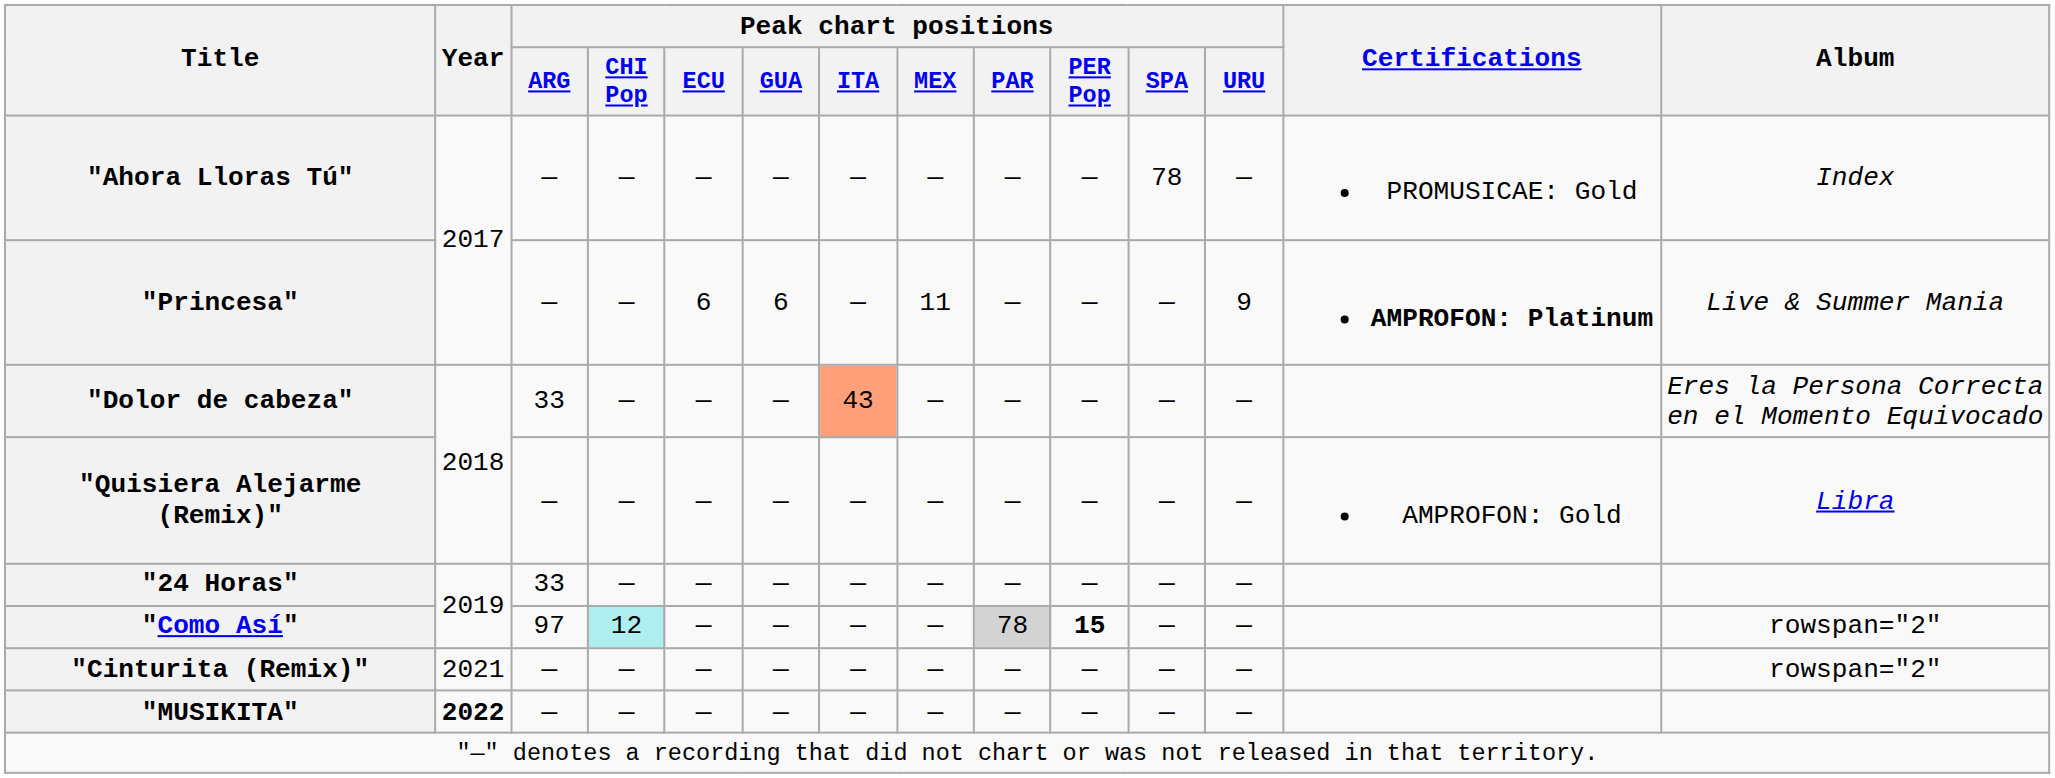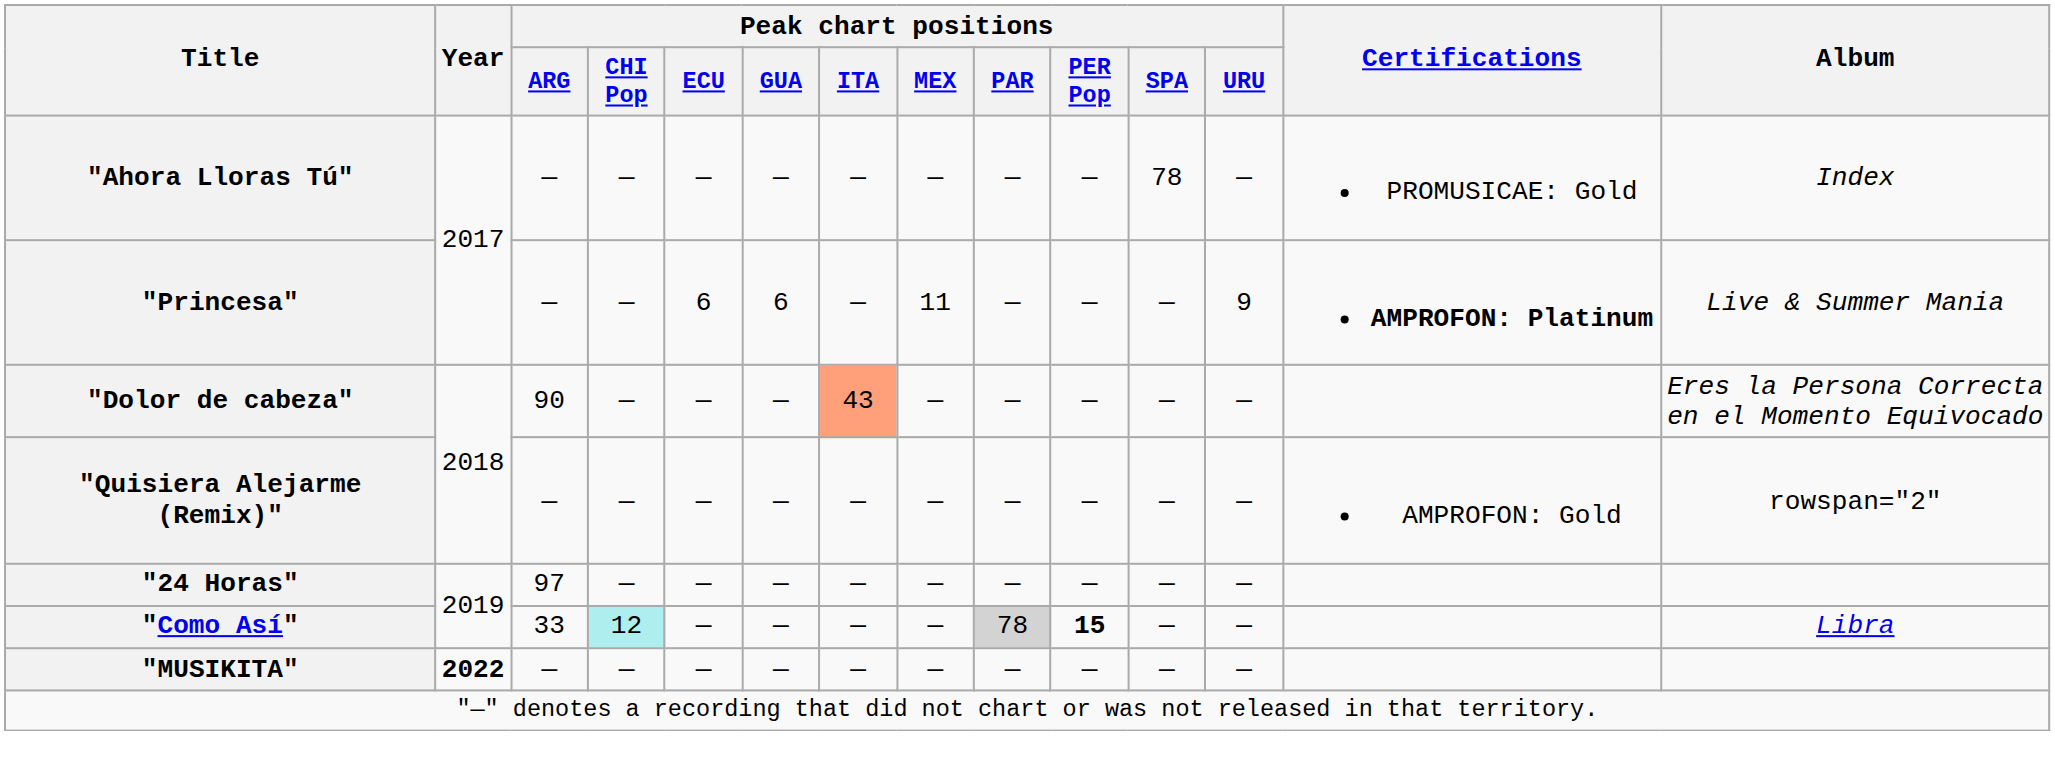(549, 402) 33 -> (549, 402) 90
(1855, 500) Libra -> (1855, 500) rowspan="2"
(549, 584) 33 -> (549, 584) 97
(549, 627) 97 -> (549, 627) 33
(1855, 627) rowspan="2" -> (1855, 627) Libra
- row: (220, 669)
